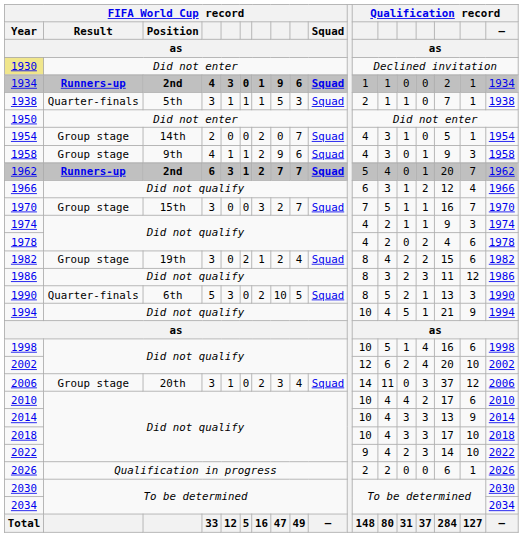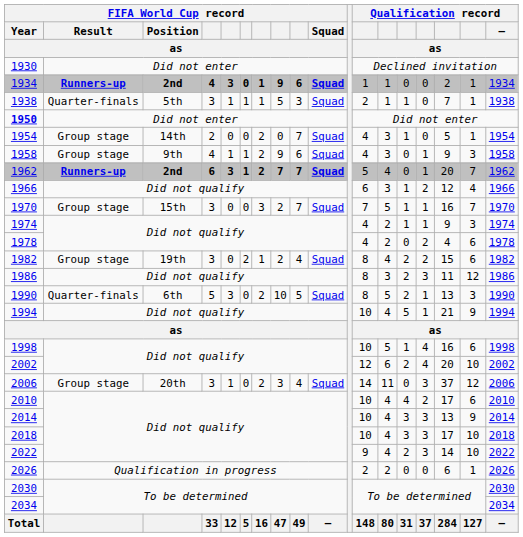(24, 66) khaki background -> (24, 66) no background
(24, 119) normal -> (24, 119) bold
